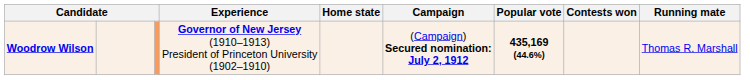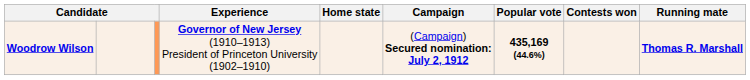(690, 48) normal -> (692, 48) bold
